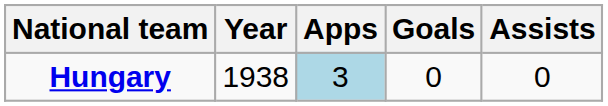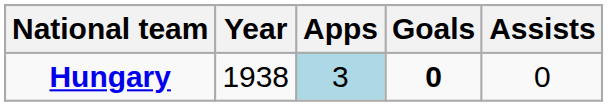(434, 76) normal -> (434, 76) bold
